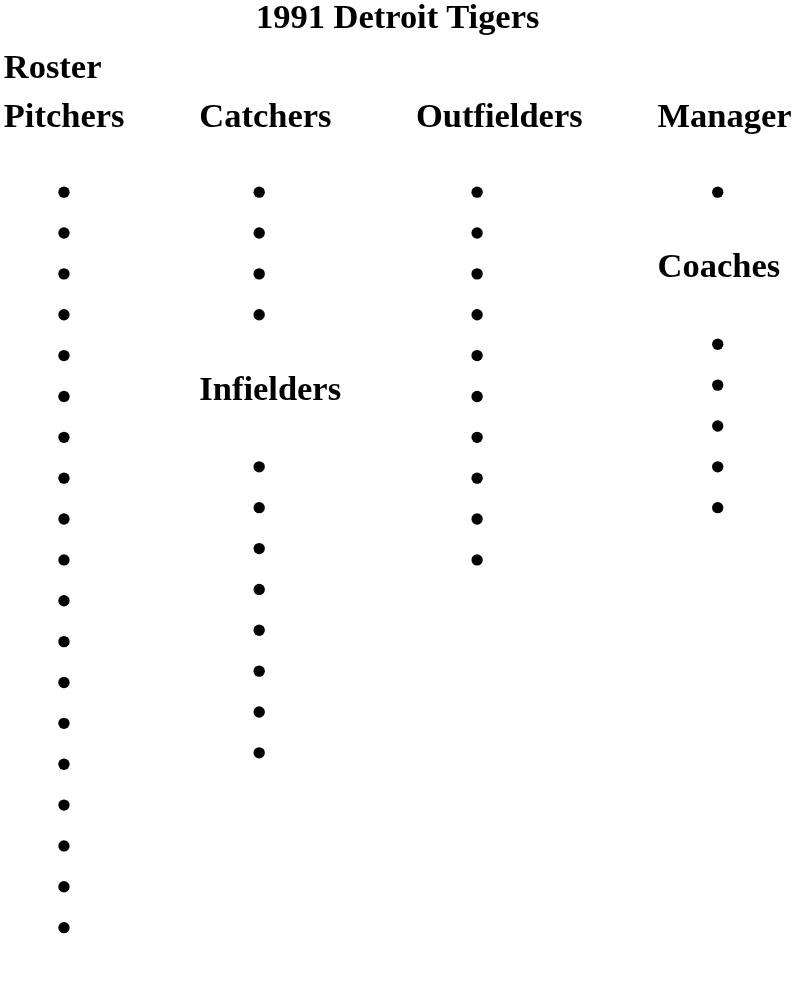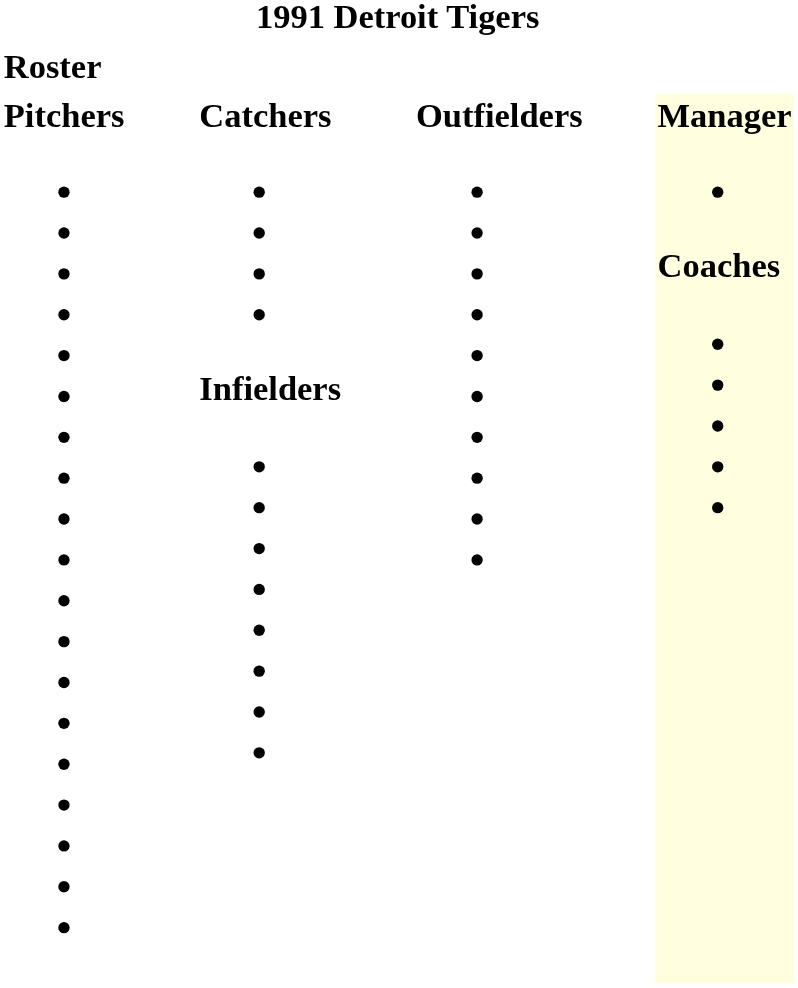(725, 311) no background -> (725, 311) lightyellow background
